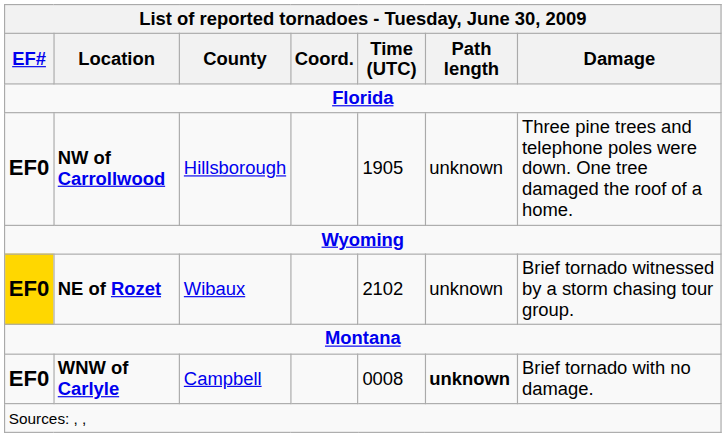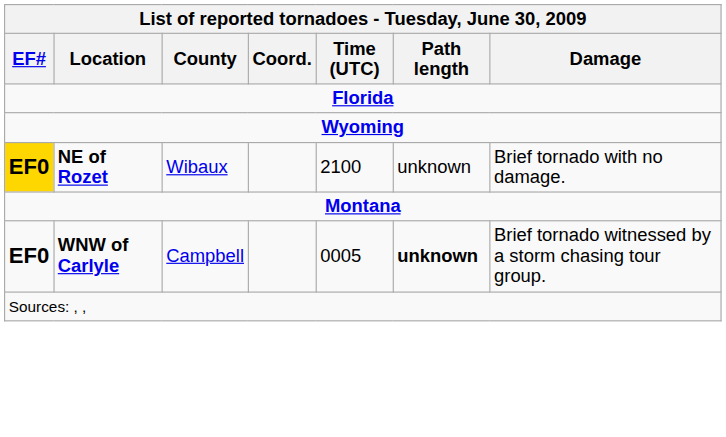- row: (111, 168)
(383, 289) 2102 -> (341, 166) 2100
(618, 289) Brief tornado witnessed by a storm chasing tour group. -> (578, 166) Brief tornado with no damage.
(383, 378) 0008 -> (341, 256) 0005
(606, 378) Brief tornado with no damage. -> (602, 256) Brief tornado witnessed by a storm chasing tour group.
